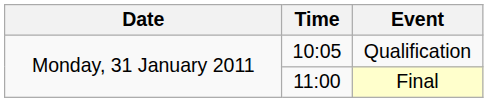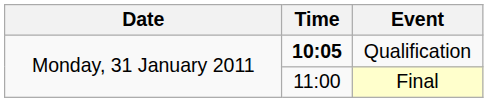(317, 50) normal -> (317, 50) bold
